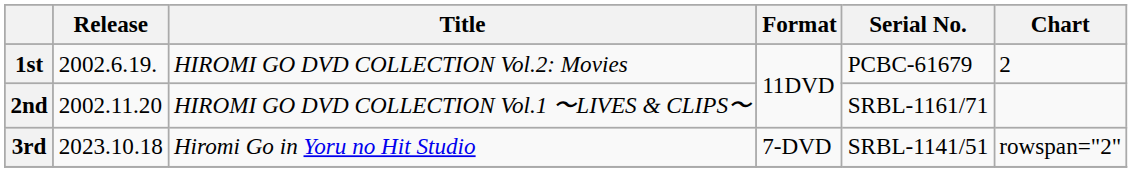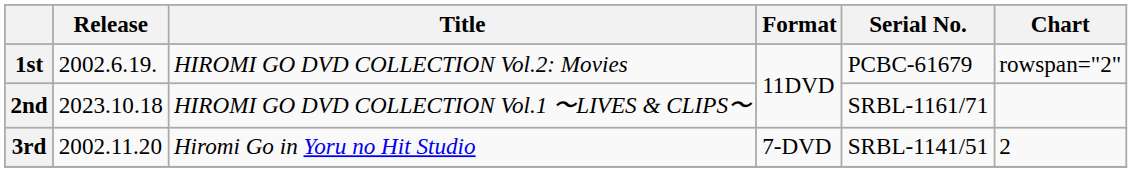(1005, 63) 2 -> (1060, 63) rowspan="2"
(110, 105) 2002.11.20 -> (111, 105) 2023.10.18
(111, 146) 2023.10.18 -> (110, 146) 2002.11.20
(1060, 146) rowspan="2" -> (1005, 146) 2
